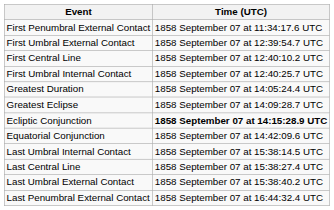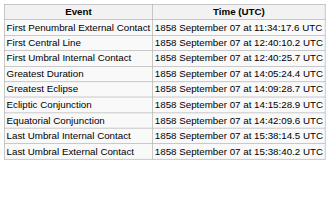- row: (71, 43)
(241, 120) bold -> (239, 105) normal
- row: (43, 167)
- row: (78, 197)
